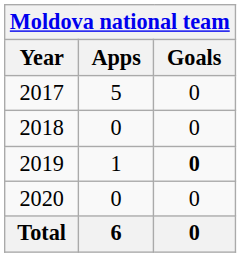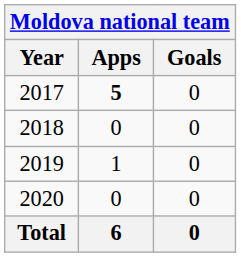(116, 92) normal -> (116, 92) bold
(194, 163) bold -> (194, 163) normal
